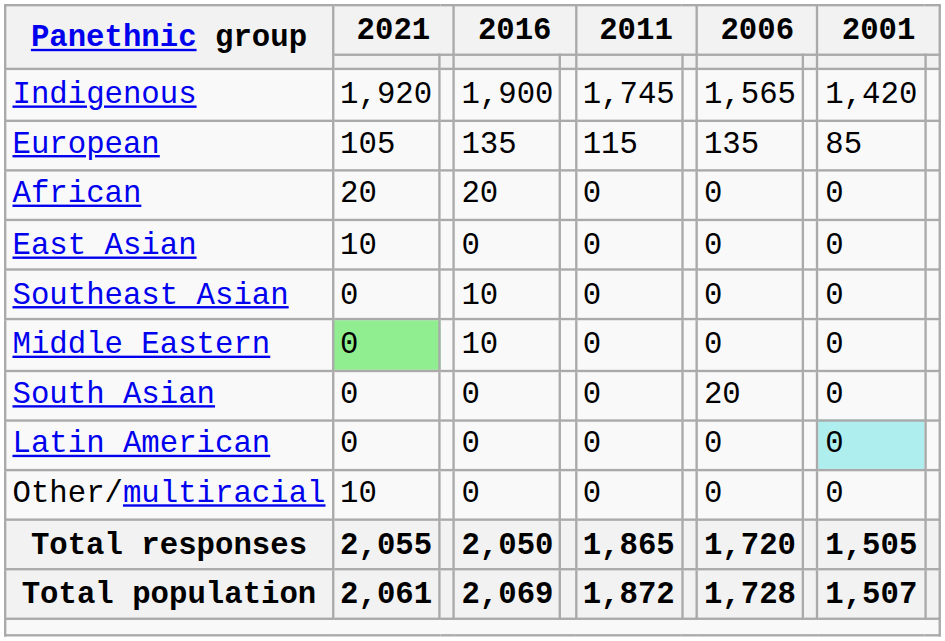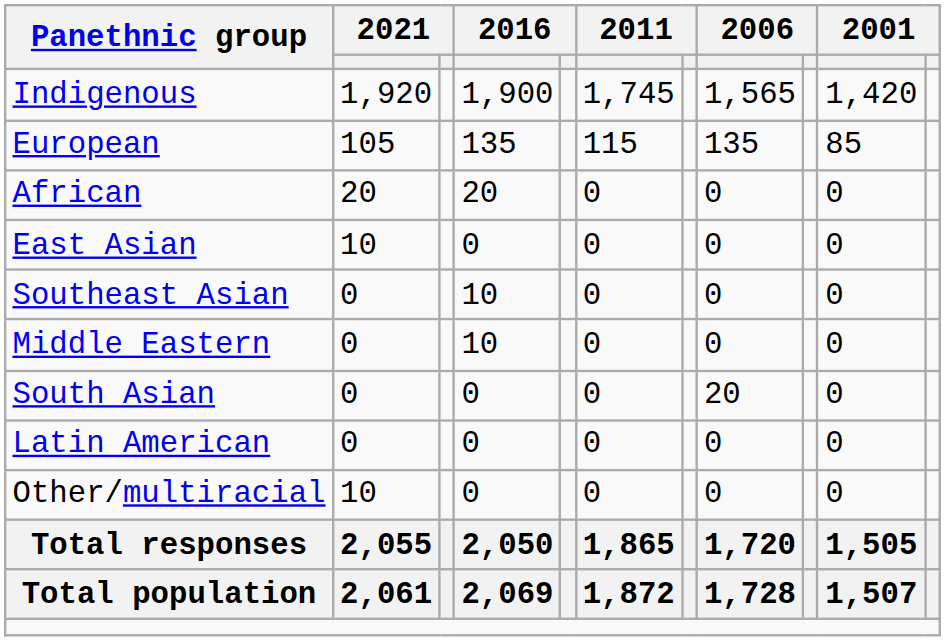(349, 345) lightgreen background -> (349, 345) no background
(834, 445) paleturquoise background -> (834, 445) no background
